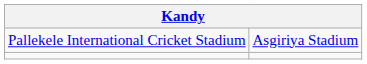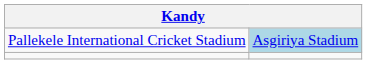(305, 40) no background -> (305, 40) lightblue background
